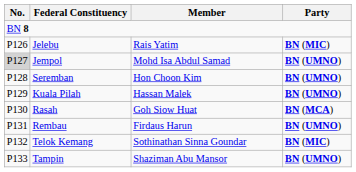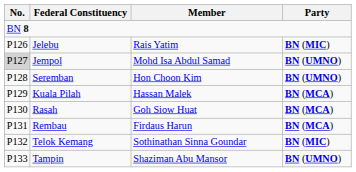(313, 93) BN (UMNO) -> (309, 93) BN (MCA)
(313, 126) BN (UMNO) -> (309, 126) BN (MCA)
